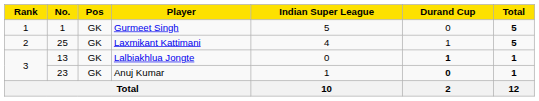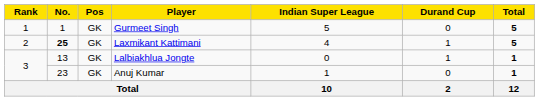(62, 43) normal -> (62, 43) bold
(448, 58) bold -> (448, 58) normal
(448, 73) bold -> (448, 73) normal
